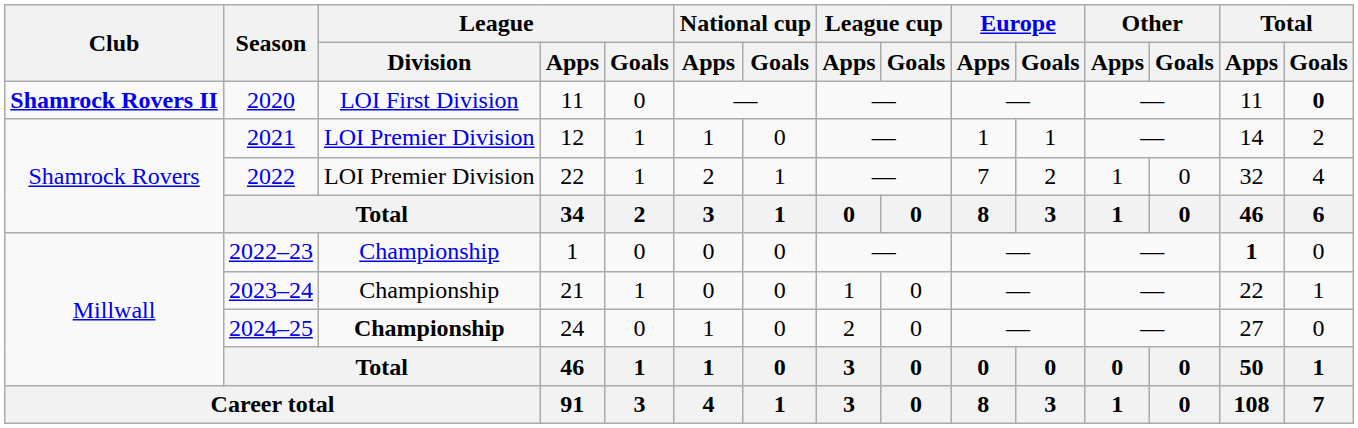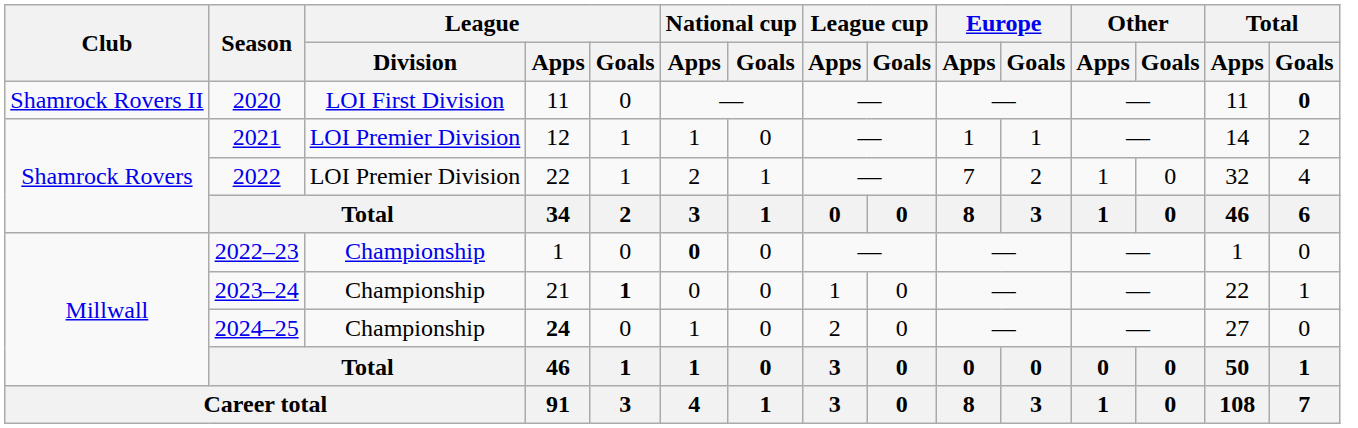(114, 99) bold -> (107, 99) normal
(709, 251) normal -> (694, 251) bold
(1251, 251) bold -> (1237, 251) normal
(639, 289) normal -> (625, 289) bold
(429, 328) bold -> (415, 328) normal
(572, 328) normal -> (558, 328) bold
